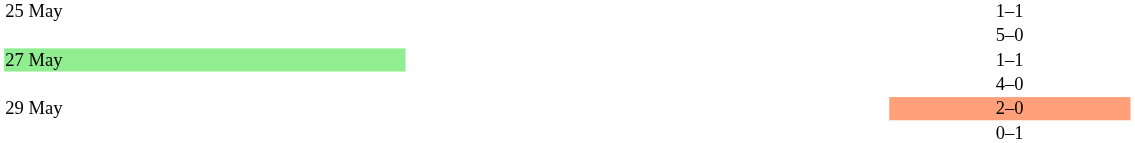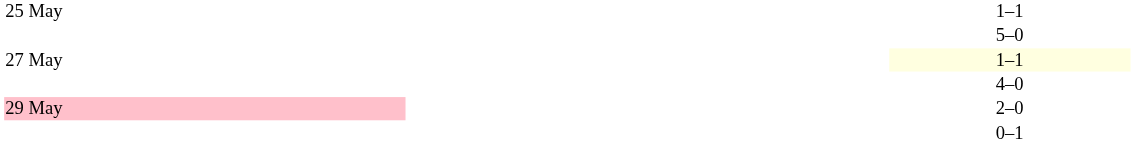(34, 59) lightgreen background -> (34, 59) no background
(1010, 59) no background -> (1010, 59) lightyellow background
(34, 108) no background -> (34, 108) pink background
(1010, 108) lightsalmon background -> (1010, 108) no background
